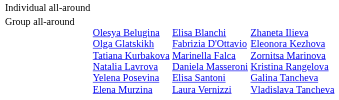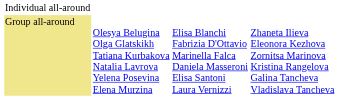(40, 21) no background -> (40, 21) khaki background
